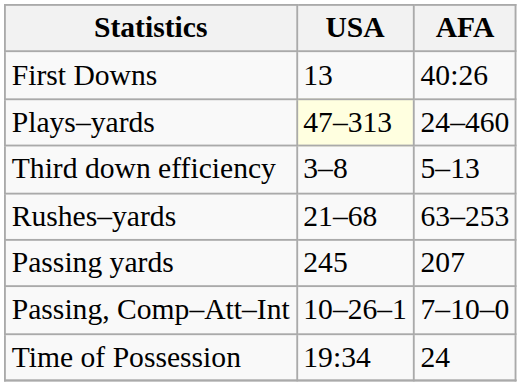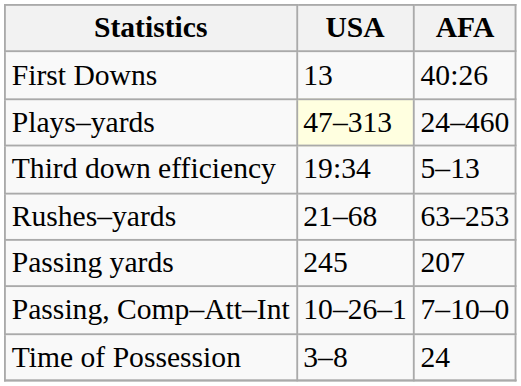(326, 168) 3–8 -> (337, 168) 19:34
(337, 356) 19:34 -> (326, 356) 3–8
